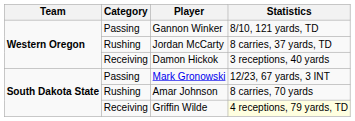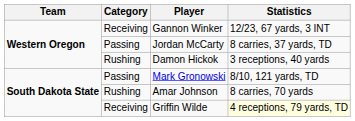(122, 28) Passing -> (126, 28) Receiving
(274, 28) 8/10, 121 yards, TD -> (280, 28) 12/23, 67 yards, 3 INT
(122, 44) Rushing -> (122, 44) Passing
(126, 60) Receiving -> (122, 60) Rushing
(280, 76) 12/23, 67 yards, 3 INT -> (274, 76) 8/10, 121 yards, TD
